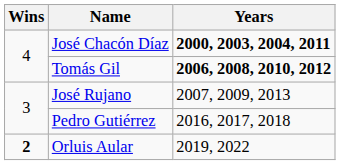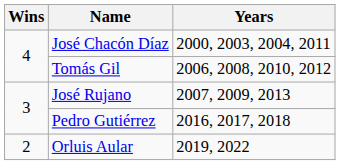(253, 43) bold -> (253, 43) normal
(254, 69) bold -> (254, 69) normal
(26, 146) bold -> (26, 146) normal
